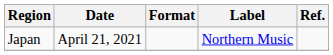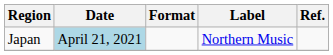(100, 38) no background -> (100, 38) lightblue background
